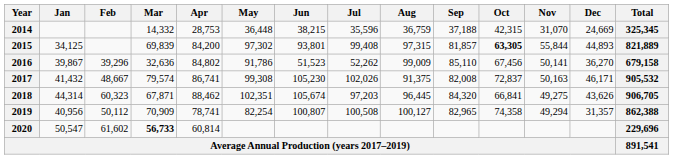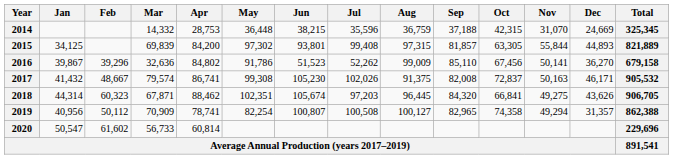(508, 46) bold -> (508, 46) normal
(160, 129) bold -> (160, 129) normal
